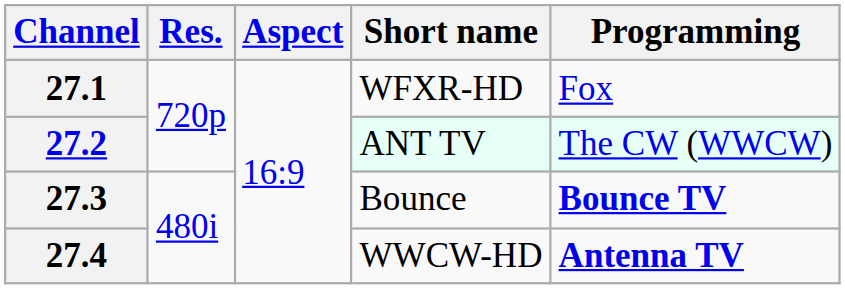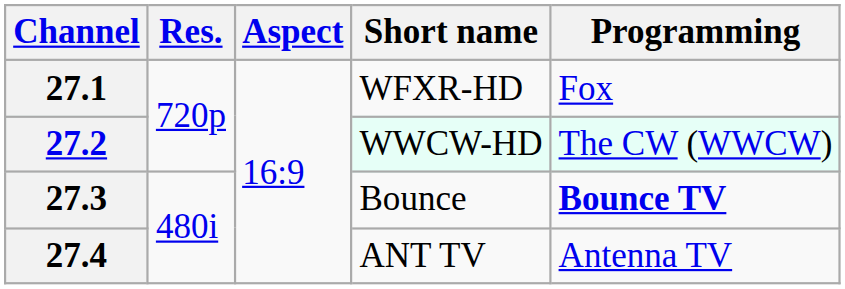(423, 143) ANT TV -> (451, 143) WWCW-HD
(451, 254) WWCW-HD -> (423, 254) ANT TV
(651, 254) bold -> (645, 254) normal
